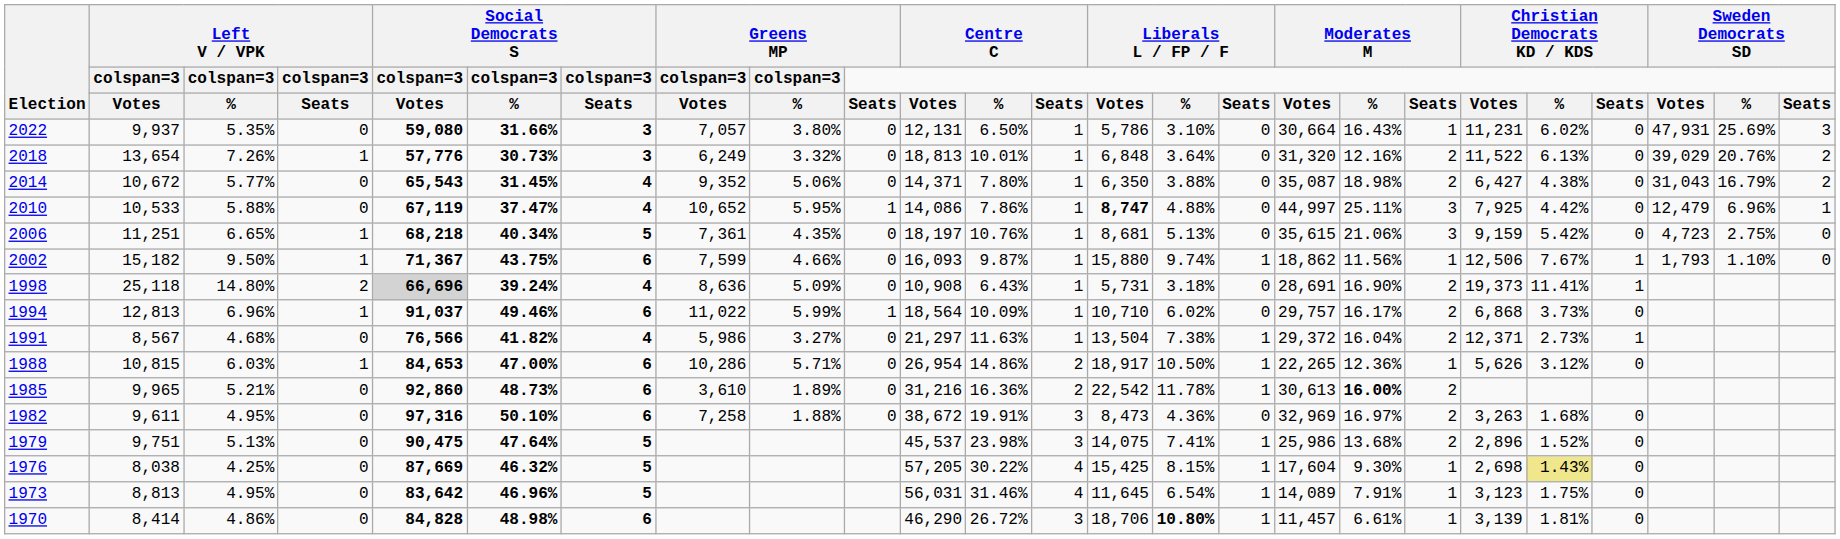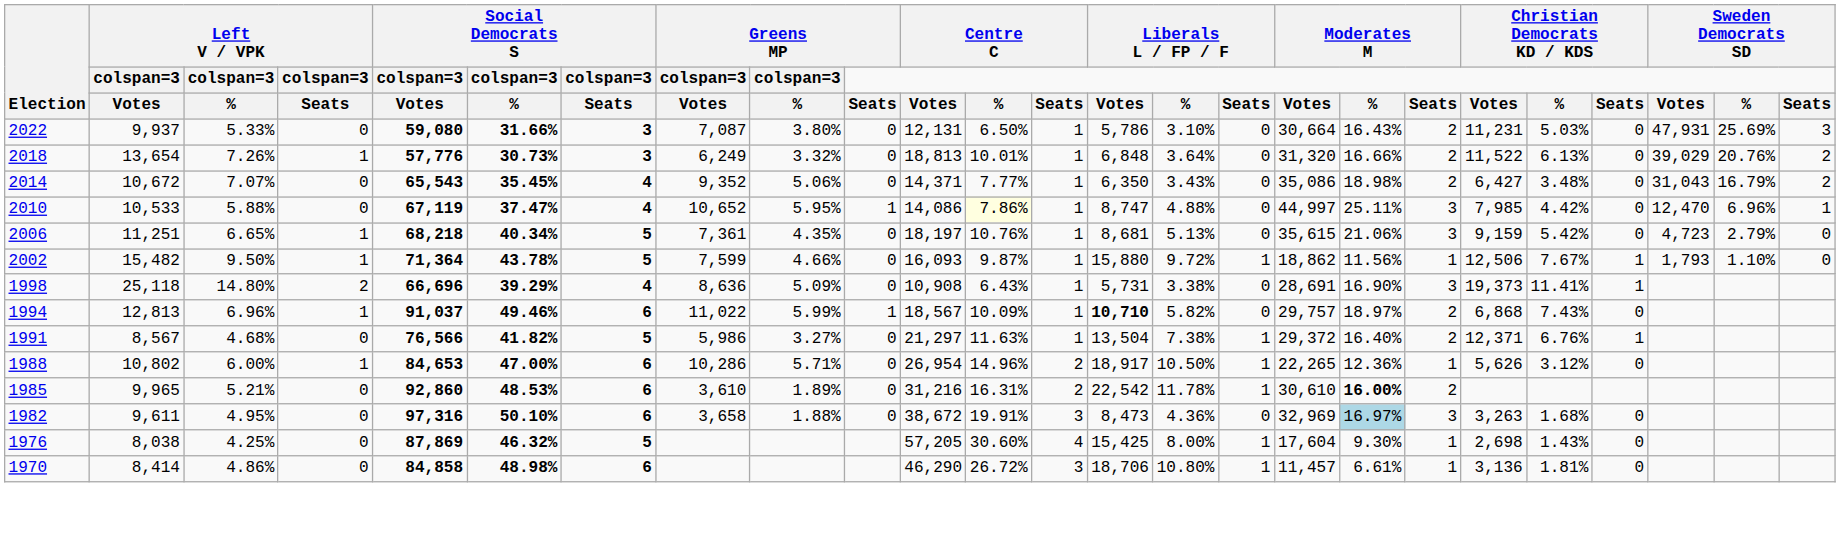(250, 132) 5.35% -> (250, 132) 5.33%
(722, 132) 7,057 -> (722, 132) 7,087
(1452, 132) 1 -> (1452, 132) 2
(1564, 132) 6.02% -> (1564, 132) 5.03%
(1372, 158) 12.16% -> (1372, 158) 16.66%
(250, 184) 5.77% -> (250, 184) 7.07%
(529, 184) 31.45% -> (529, 184) 35.45%
(1004, 184) 7.80% -> (1004, 184) 7.77%
(1190, 184) 3.88% -> (1190, 184) 3.43%
(1307, 184) 35,087 -> (1307, 184) 35,086
(1564, 184) 4.38% -> (1564, 184) 3.48%
(1004, 210) no background -> (1004, 210) lightyellow background
(1125, 210) bold -> (1125, 210) normal
(1499, 210) 7,925 -> (1499, 210) 7,985
(1681, 210) 12,479 -> (1681, 210) 12,470
(1751, 236) 2.75% -> (1751, 236) 2.79%
(151, 262) 15,182 -> (151, 262) 15,482
(434, 262) 71,367 -> (434, 262) 71,364
(529, 262) 43.75% -> (529, 262) 43.78%
(647, 262) 6 -> (647, 262) 5
(1190, 262) 9.74% -> (1190, 262) 9.72%
(434, 288) lightgrey background -> (434, 288) no background
(529, 288) 39.24% -> (529, 288) 39.29%
(1190, 288) 3.18% -> (1190, 288) 3.38%
(1452, 288) 2 -> (1452, 288) 3
(933, 314) 18,564 -> (933, 314) 18,567
(1120, 314) normal -> (1120, 314) bold
(1190, 314) 6.02% -> (1190, 314) 5.82%
(1372, 314) 16.17% -> (1372, 314) 18.97%
(1564, 314) 3.73% -> (1564, 314) 7.43%
(647, 339) 4 -> (647, 339) 5
(1372, 339) 16.04% -> (1372, 339) 16.40%
(1564, 339) 2.73% -> (1564, 339) 6.76%
(151, 365) 10,815 -> (151, 365) 10,802
(250, 365) 6.03% -> (250, 365) 6.00%
(999, 365) 14.86% -> (999, 365) 14.96%
(529, 391) 48.73% -> (529, 391) 48.53%
(999, 391) 16.36% -> (999, 391) 16.31%
(1307, 391) 30,613 -> (1307, 391) 30,610
(722, 417) 7,258 -> (722, 417) 3,658
(1372, 417) no background -> (1372, 417) lightblue background
(1452, 417) 2 -> (1452, 417) 3
- row: (28, 443)
(434, 469) 87,669 -> (434, 443) 87,869
(999, 469) 30.22% -> (999, 443) 30.60%
(1190, 469) 8.15% -> (1190, 443) 8.00%
(1564, 469) khaki background -> (1564, 443) no background
- row: (28, 495)
(434, 521) 84,828 -> (434, 469) 84,858
(1186, 521) bold -> (1186, 469) normal
(1499, 521) 3,139 -> (1499, 469) 3,136
